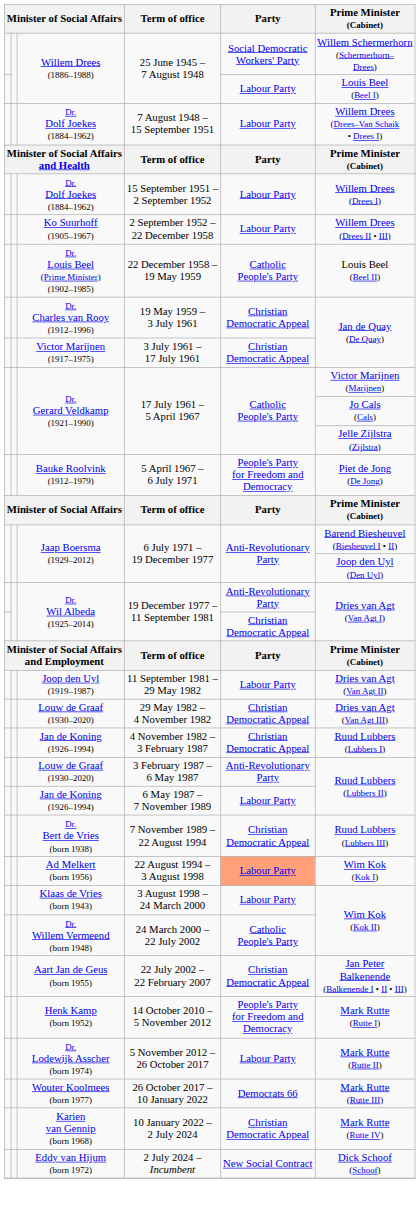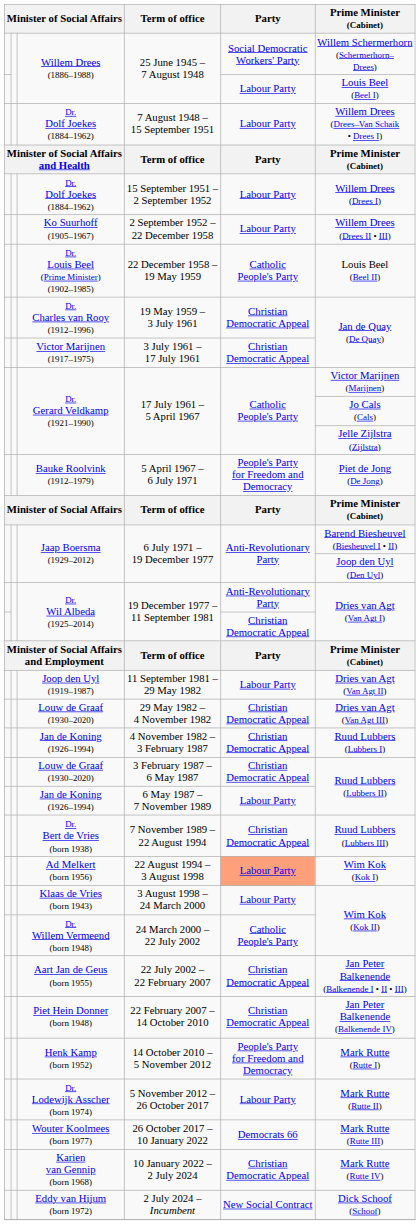(268, 771) Anti-Revolutionary Party -> (268, 771) Christian Democratic Appeal
+ row: (71, 1017)
